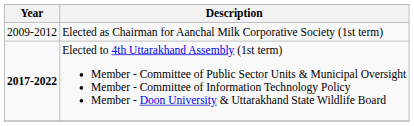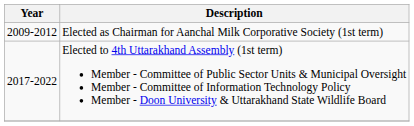(32, 81) bold -> (32, 81) normal
